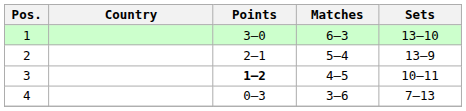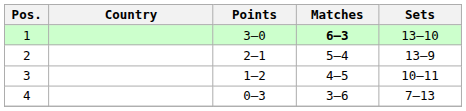(337, 35) normal -> (337, 35) bold
(255, 76) bold -> (255, 76) normal
